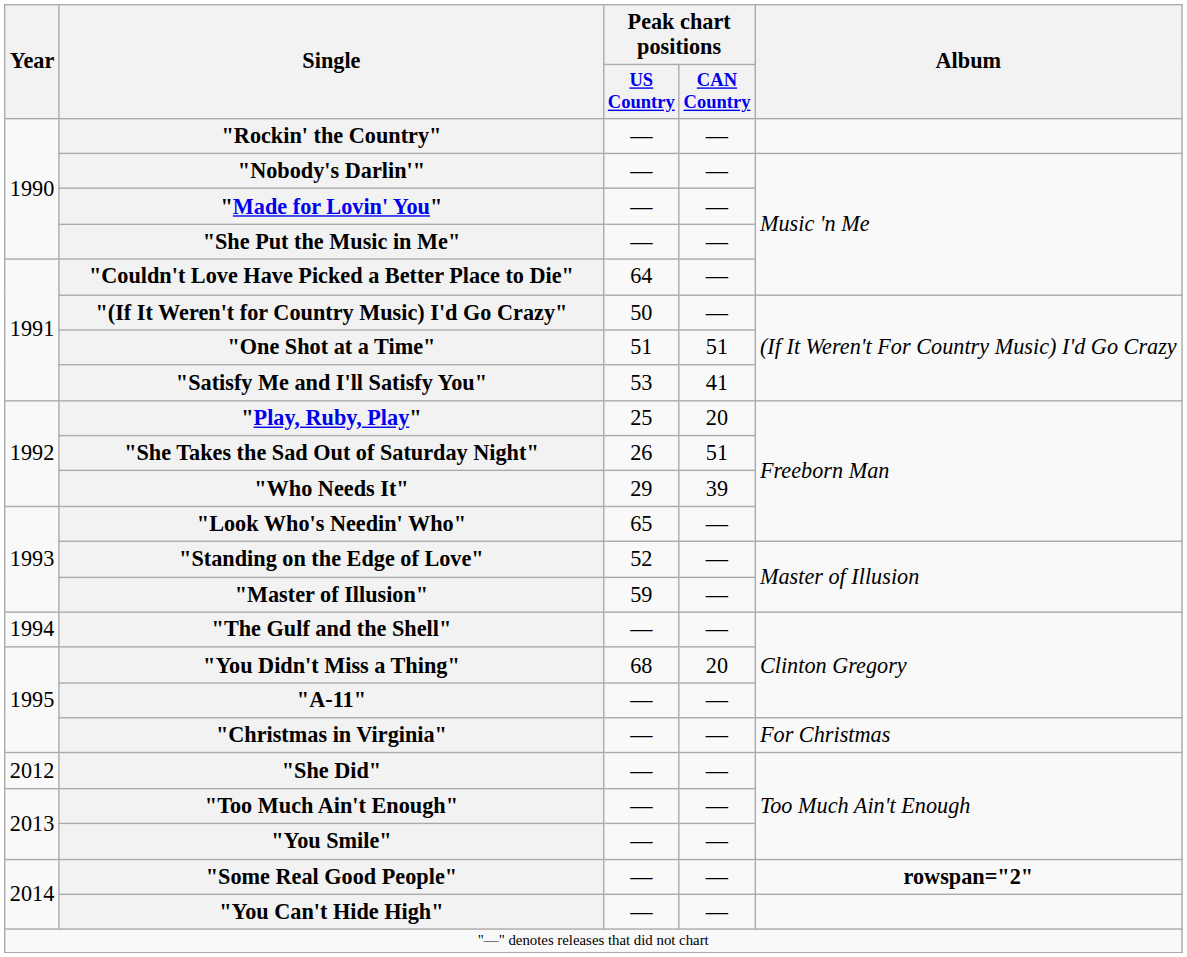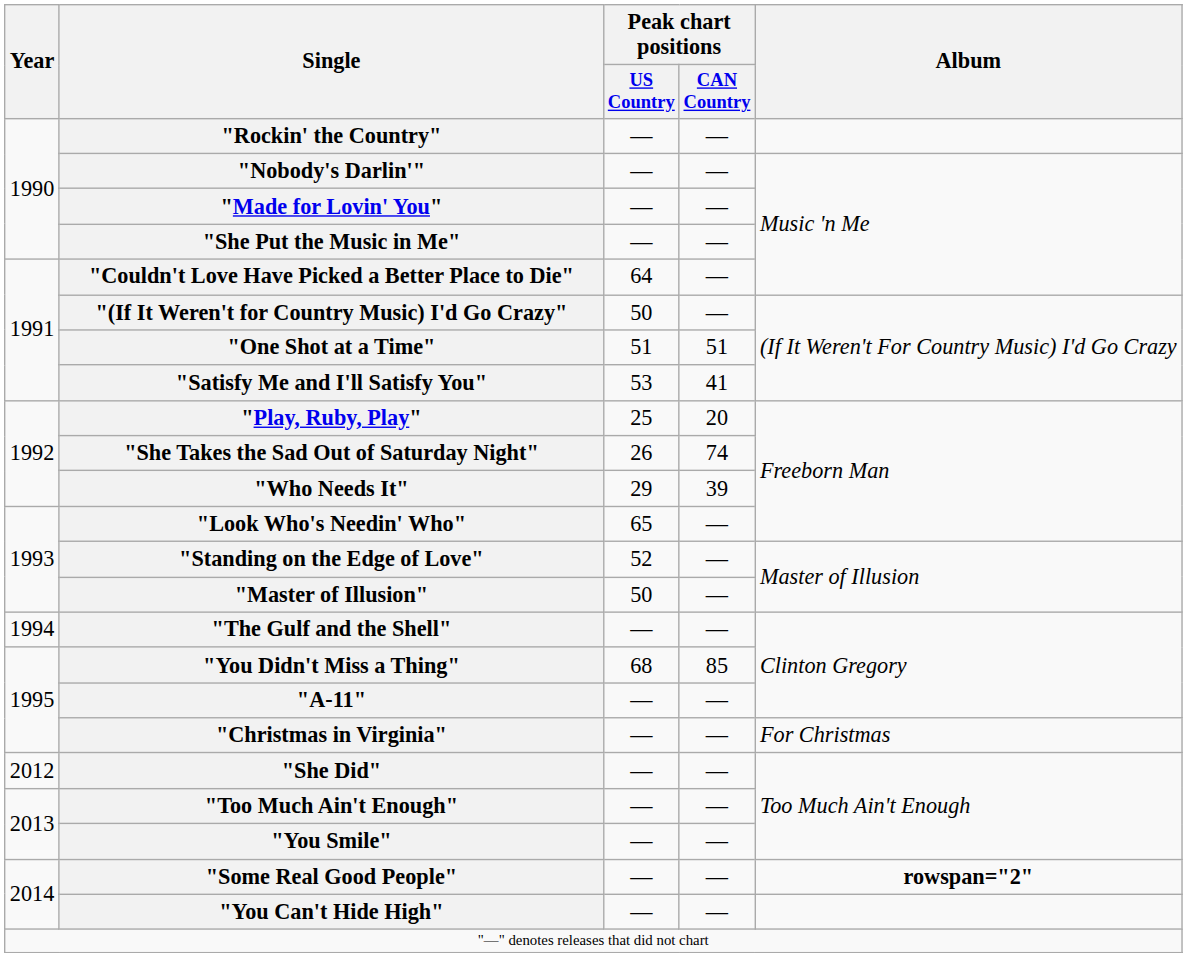(717, 453) 51 -> (717, 453) 74
(641, 594) 59 -> (641, 594) 50
(717, 664) 20 -> (717, 664) 85
